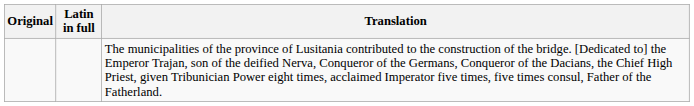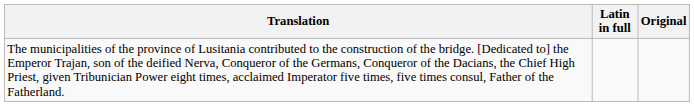columns swapped: (30, 21) <-> (396, 21)
